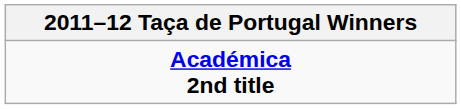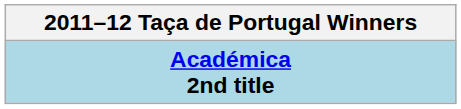(231, 71) no background -> (231, 71) lightblue background
